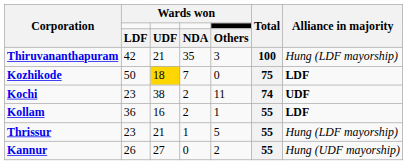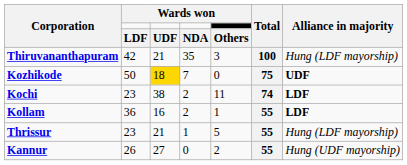(297, 75) LDF -> (298, 75) UDF
(298, 94) UDF -> (297, 94) LDF
